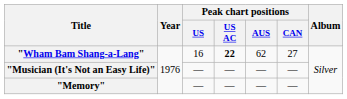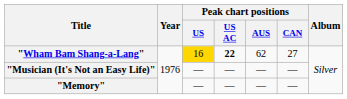(198, 54) no background -> (198, 54) gold background
